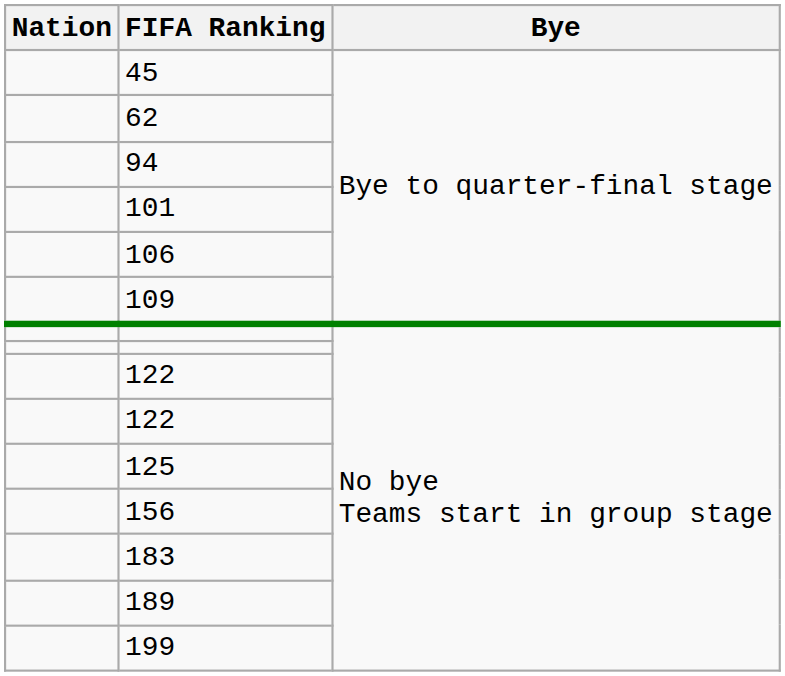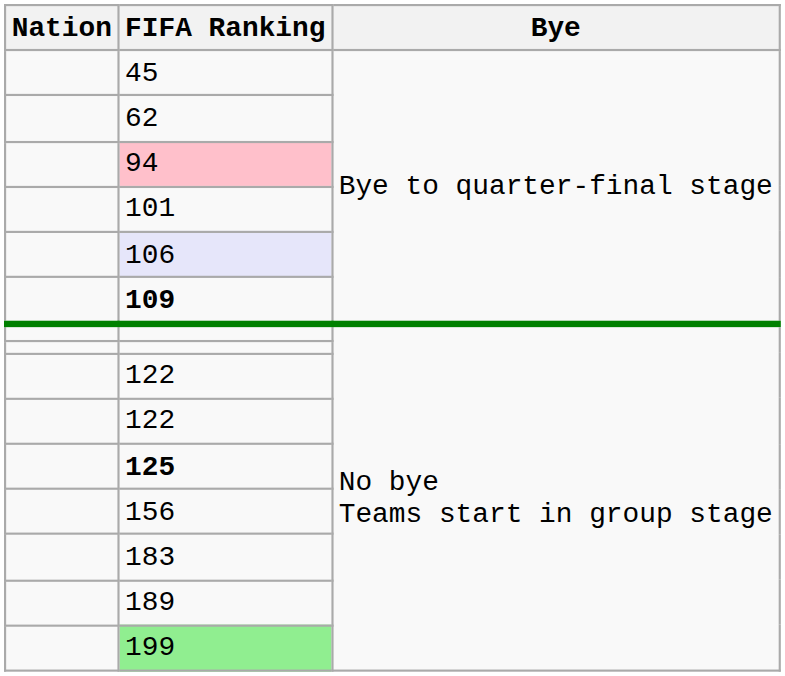(142, 164) no background -> (142, 164) pink background
(150, 254) no background -> (150, 254) lavender background
(150, 300) normal -> (150, 300) bold
(150, 467) normal -> (150, 467) bold
(150, 648) no background -> (150, 648) lightgreen background
